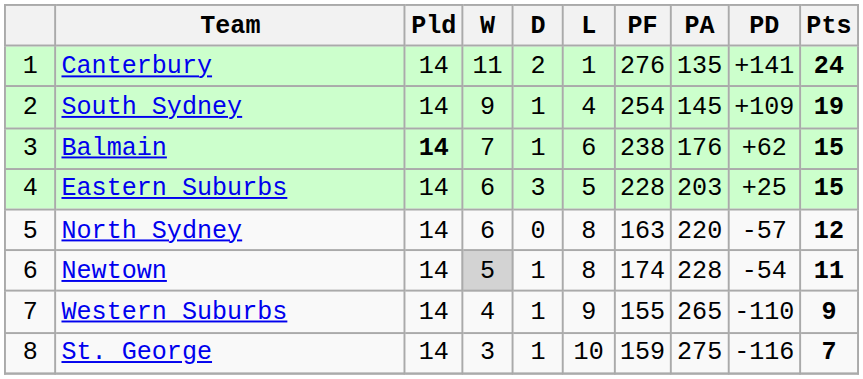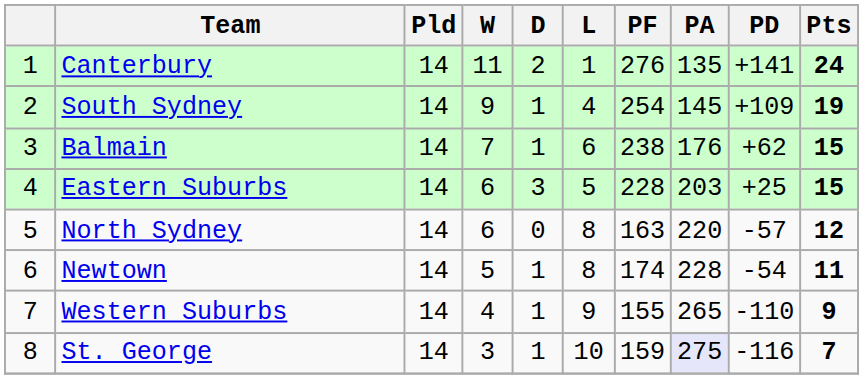(434, 148) bold -> (434, 148) normal
(488, 271) lightgrey background -> (488, 271) no background
(700, 353) no background -> (700, 353) lavender background
